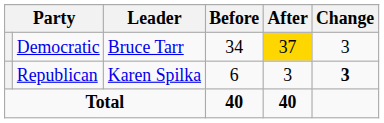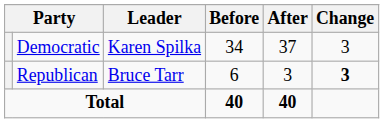(146, 46) Bruce Tarr -> (154, 46) Karen Spilka
(288, 46) gold background -> (288, 46) no background
(154, 74) Karen Spilka -> (146, 74) Bruce Tarr
